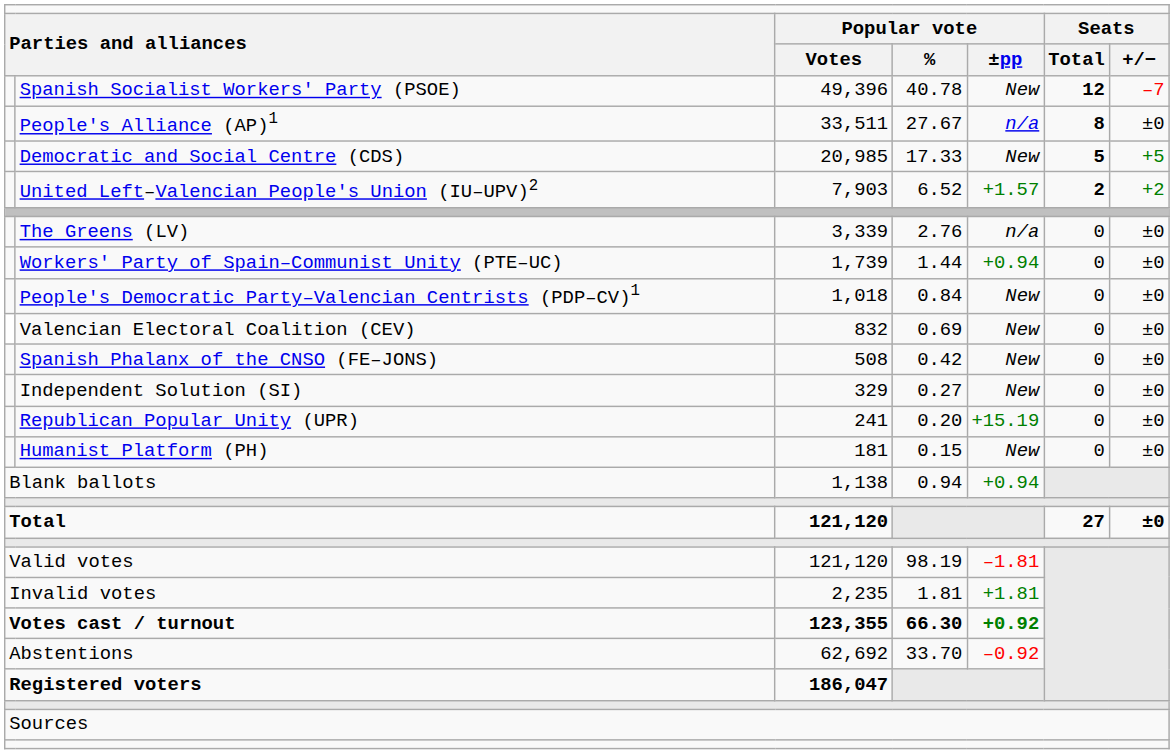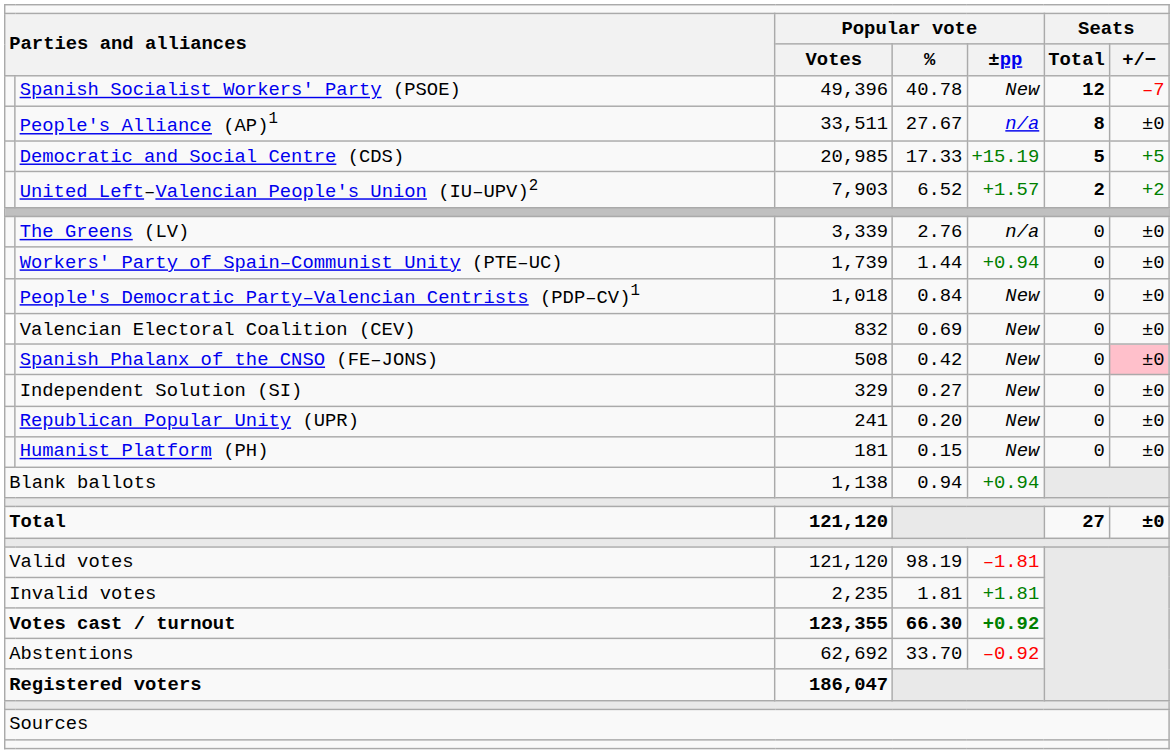(1022, 157) New -> (1005, 157) +15.19
(1153, 360) no background -> (1153, 360) pink background
(1005, 421) +15.19 -> (1022, 421) New
